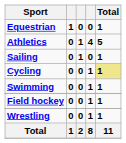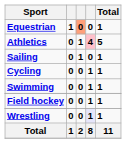(81, 27) no background -> (81, 27) lightsalmon background
(90, 42) no background -> (90, 42) pink background
(100, 71) khaki background -> (100, 71) no background
(90, 116) no background -> (90, 116) lavender background
